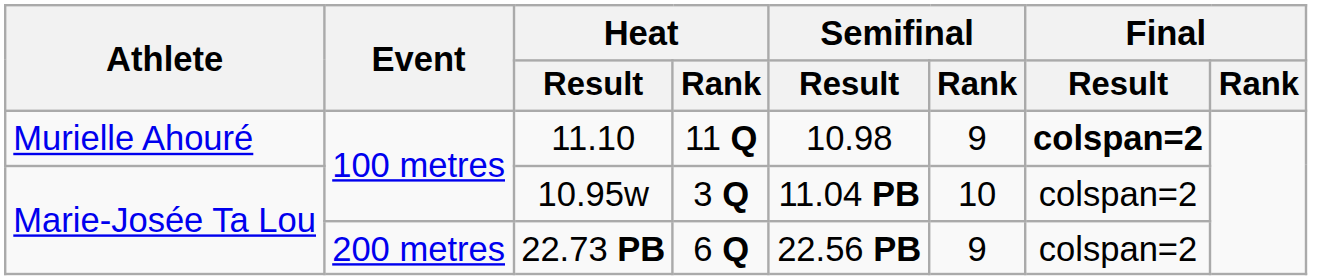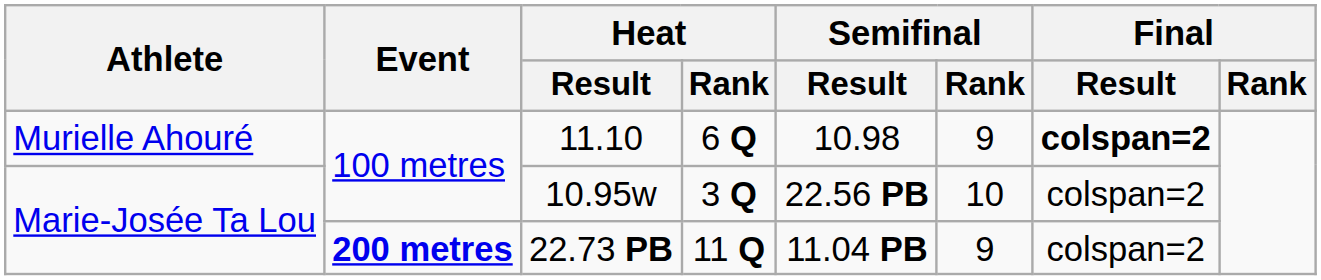(721, 139) 11 Q -> (729, 139) 6 Q
(849, 194) 11.04 PB -> (857, 194) 22.56 PB
(419, 248) normal -> (422, 248) bold
(721, 248) 6 Q -> (729, 248) 11 Q
(849, 248) 22.56 PB -> (857, 248) 11.04 PB
